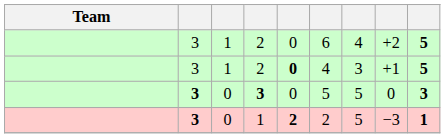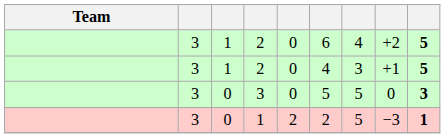(293, 68) bold -> (293, 68) normal
(195, 94) bold -> (195, 94) normal
(260, 94) bold -> (260, 94) normal
(195, 119) bold -> (195, 119) normal
(293, 119) bold -> (293, 119) normal
